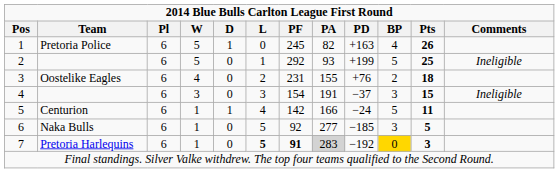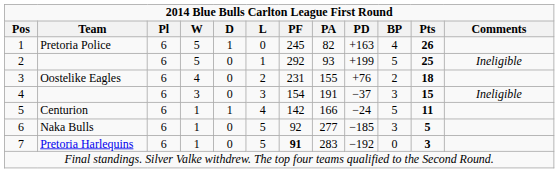(263, 143) bold -> (263, 143) normal
(329, 143) lightgrey background -> (329, 143) no background
(395, 143) gold background -> (395, 143) no background
